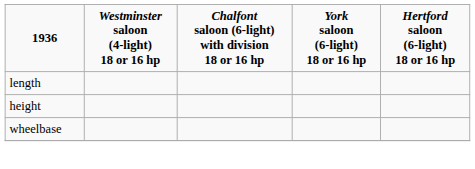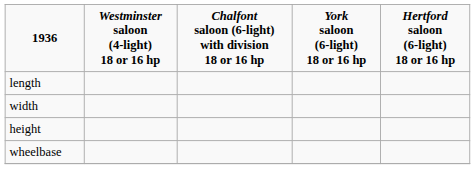+ row: (24, 105)
